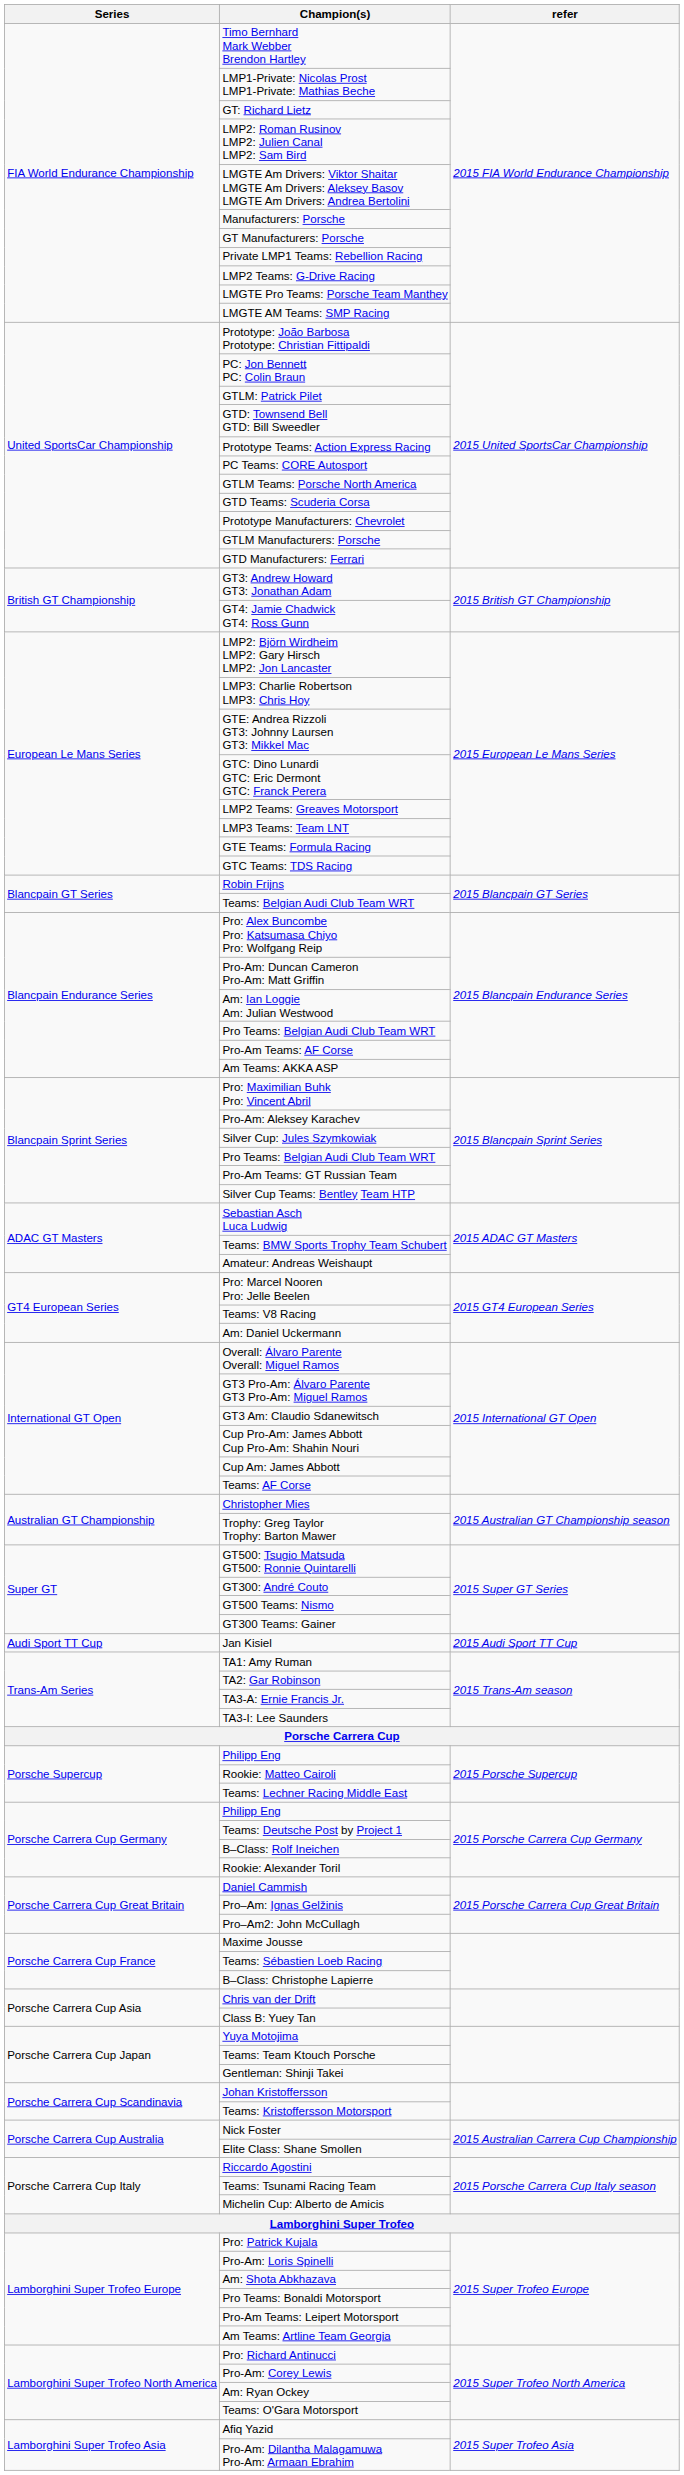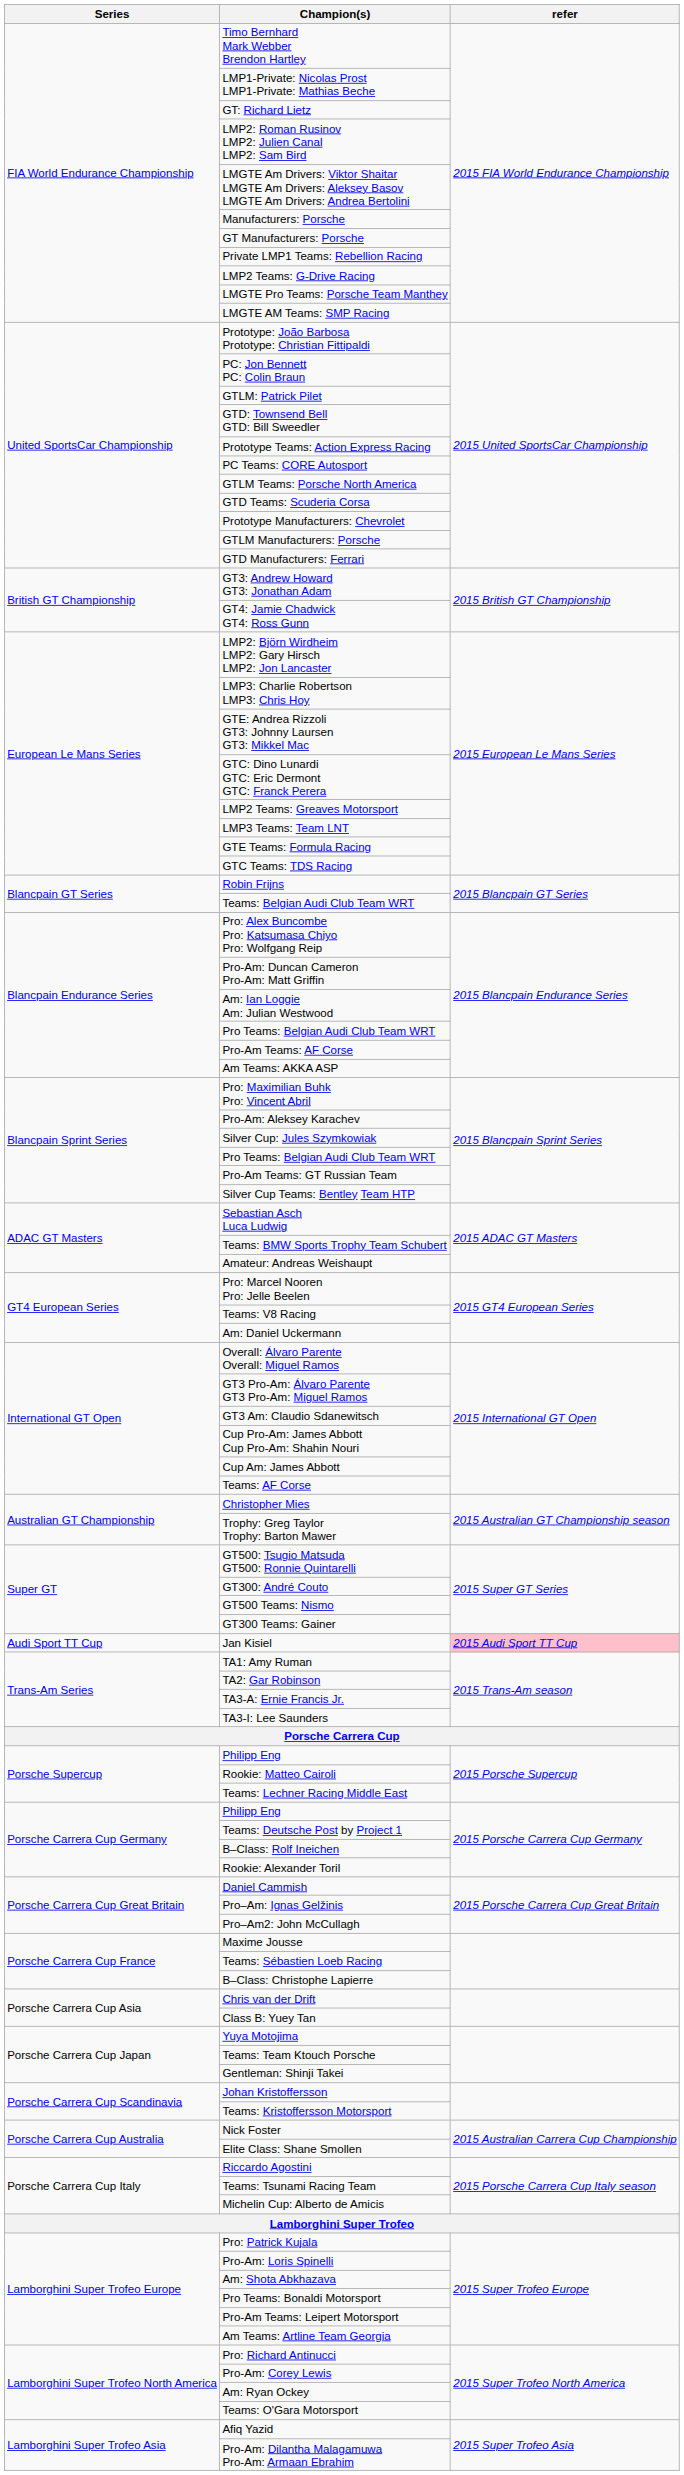(515, 1643) no background -> (515, 1643) pink background
